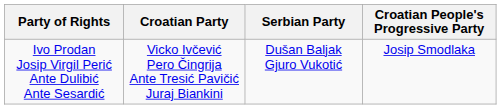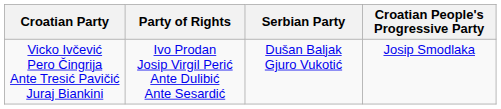columns swapped: (184, 22) <-> (64, 22)
